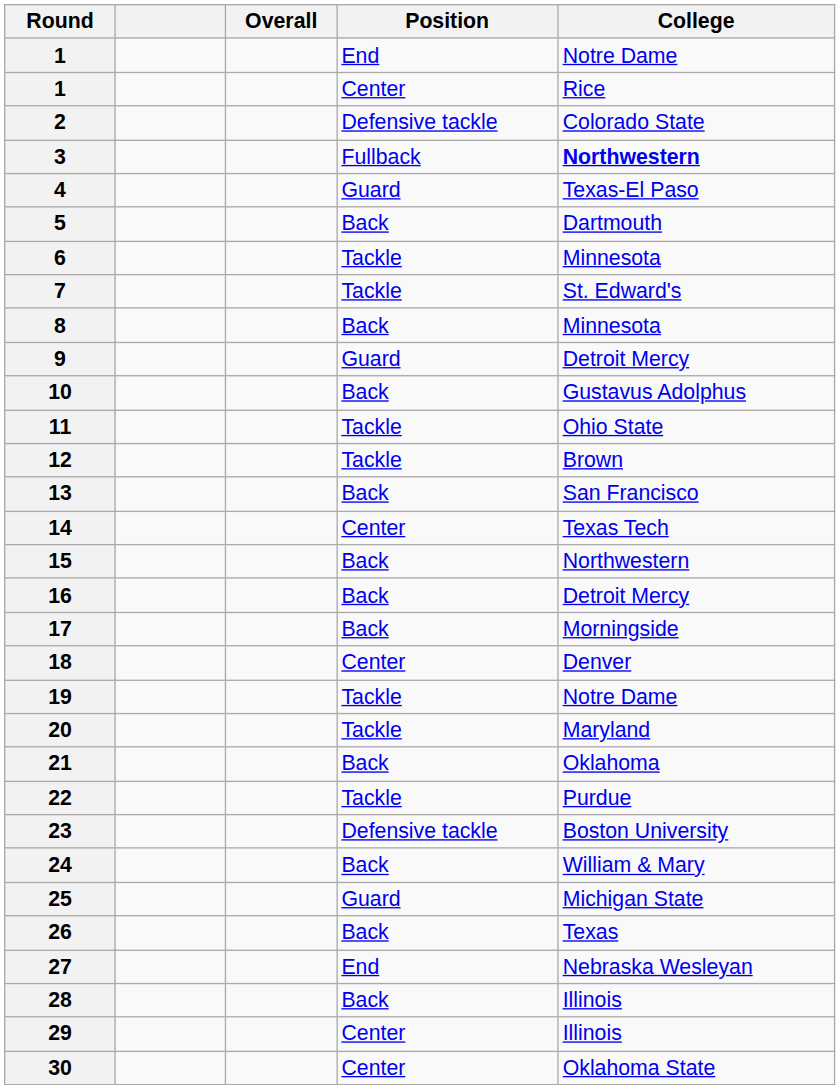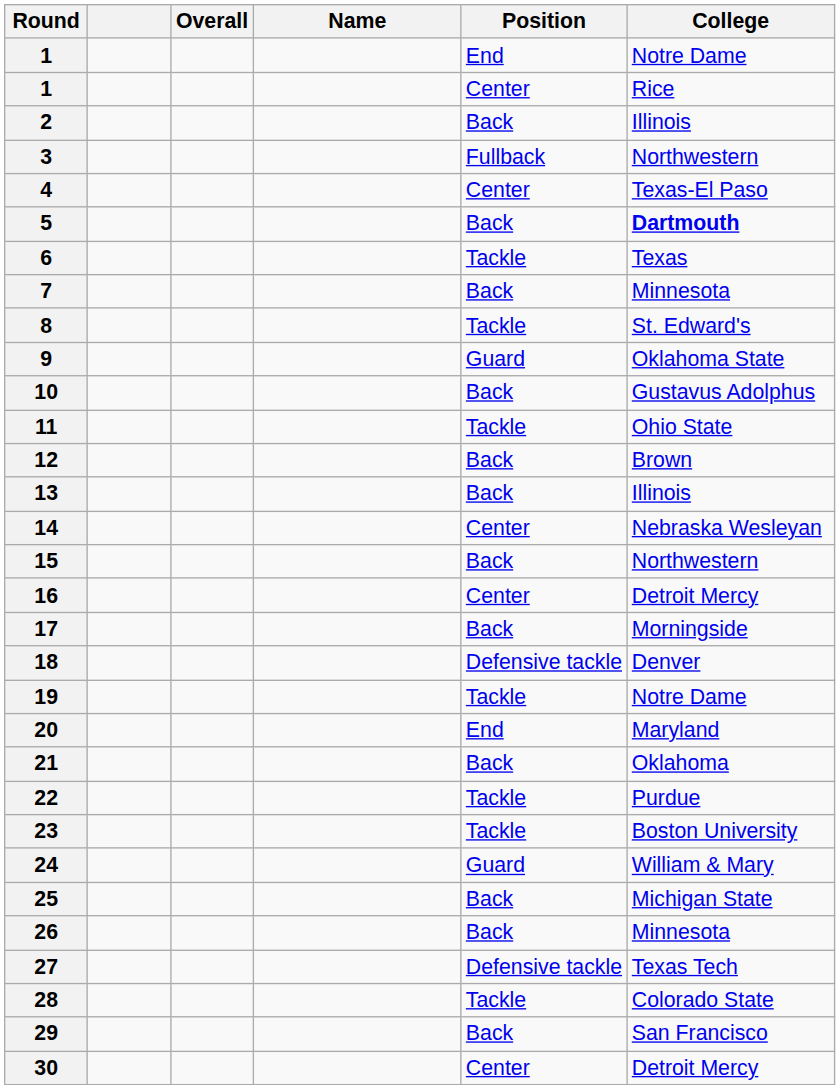+ column: (357, 21)
(419, 122) Defensive tackle -> (490, 122) Back
(634, 122) Colorado State -> (661, 122) Illinois
(631, 156) bold -> (695, 156) normal
(371, 190) Guard -> (498, 190) Center
(612, 223) normal -> (686, 223) bold
(612, 257) Minnesota -> (660, 257) Texas
(372, 291) Tackle -> (490, 291) Back
(622, 291) St. Edward's -> (681, 291) Minnesota
(365, 325) Back -> (496, 325) Tackle
(612, 325) Minnesota -> (691, 325) St. Edward's
(626, 358) Detroit Mercy -> (708, 358) Oklahoma State
(372, 460) Tackle -> (490, 460) Back
(631, 493) San Francisco -> (661, 493) Illinois
(616, 527) Texas Tech -> (727, 527) Nebraska Wesleyan
(365, 595) Back -> (498, 595) Center
(373, 662) Center -> (544, 662) Defensive tackle
(372, 730) Tackle -> (485, 730) End
(419, 831) Defensive tackle -> (496, 831) Tackle
(365, 865) Back -> (495, 865) Guard
(371, 898) Guard -> (490, 898) Back
(590, 932) Texas -> (681, 932) Minnesota
(360, 966) End -> (544, 966) Defensive tackle
(658, 966) Nebraska Wesleyan -> (685, 966) Texas Tech
(365, 1000) Back -> (496, 1000) Tackle
(592, 1000) Illinois -> (703, 1000) Colorado State
(373, 1033) Center -> (490, 1033) Back
(592, 1033) Illinois -> (700, 1033) San Francisco
(639, 1067) Oklahoma State -> (695, 1067) Detroit Mercy
